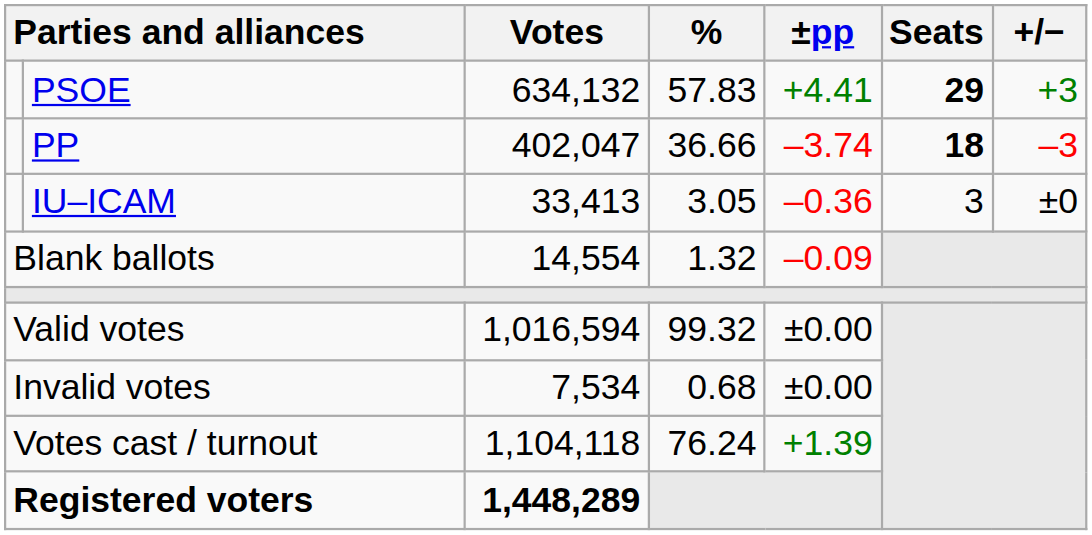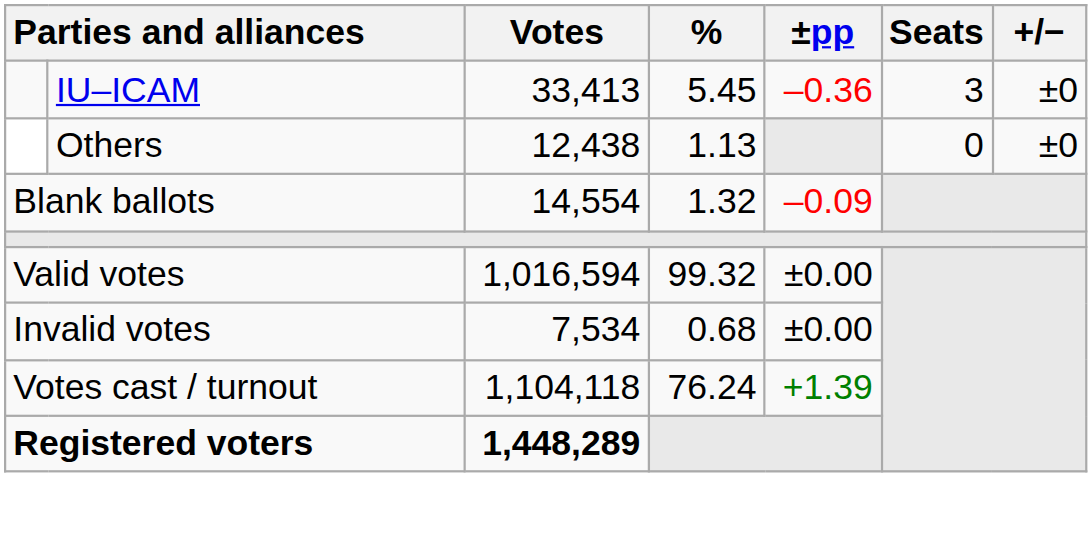- row: (81, 88)
- row: (56, 145)
(722, 201) 3.05 -> (722, 88) 5.45
+ row: (109, 145)
